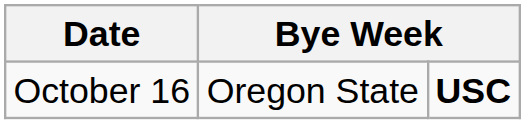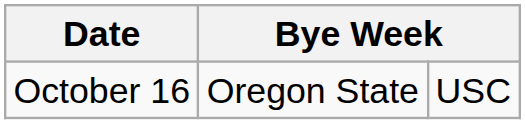(473, 90) bold -> (473, 90) normal
